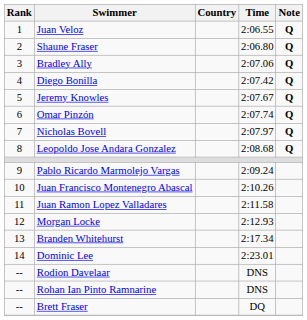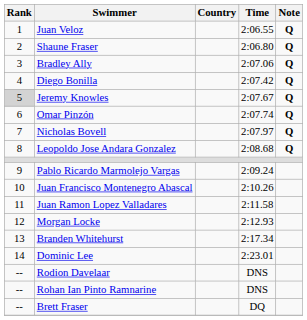(19, 98) no background -> (19, 98) lightgrey background
